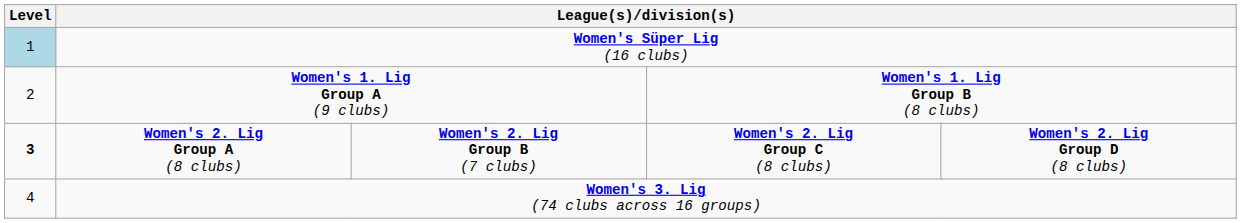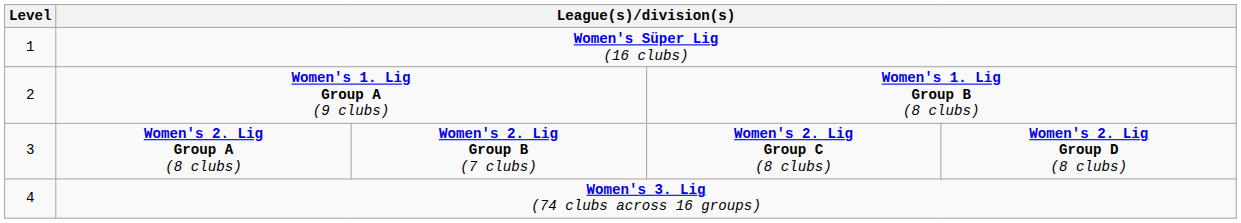(30, 47) lightblue background -> (30, 47) no background
(30, 151) bold -> (30, 151) normal
